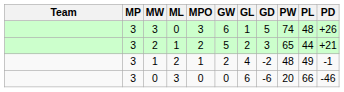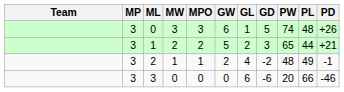columns swapped: (155, 12) <-> (176, 12)
